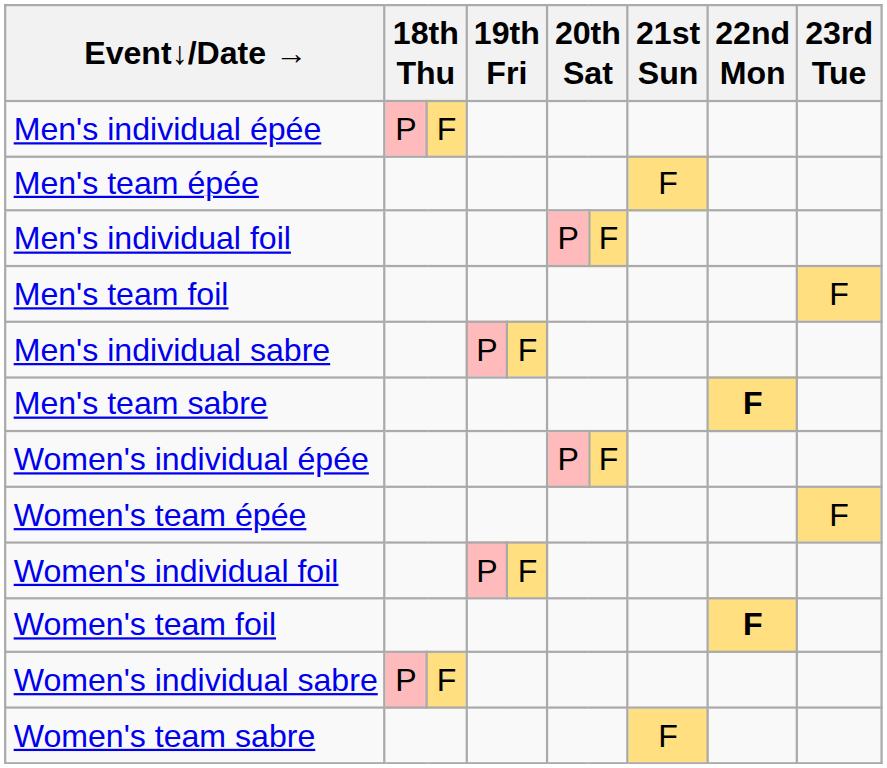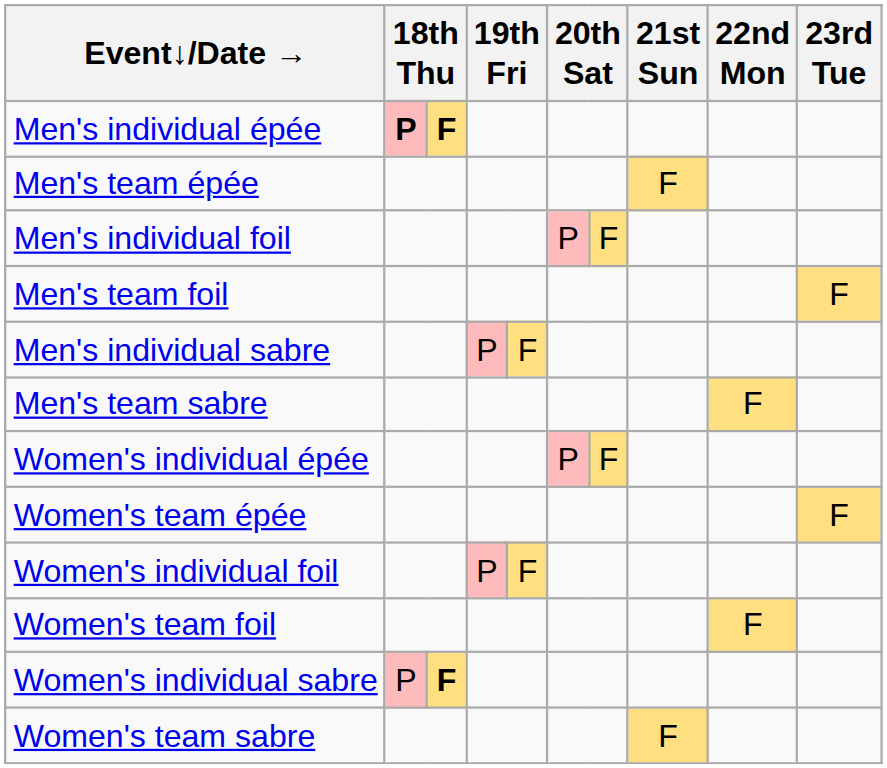(406, 128) normal -> (406, 128) bold
(447, 128) normal -> (447, 128) bold
(753, 404) bold -> (753, 404) normal
(753, 625) bold -> (753, 625) normal
(447, 680) normal -> (447, 680) bold
